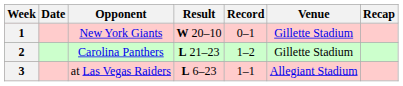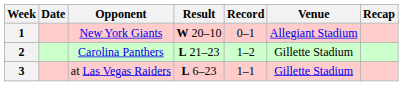(314, 33) Gillette Stadium -> (314, 33) Allegiant Stadium
(314, 71) Allegiant Stadium -> (314, 71) Gillette Stadium
